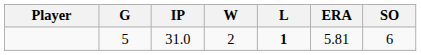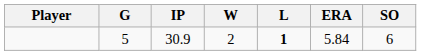(178, 38) 31.0 -> (178, 38) 30.9
(337, 38) 5.81 -> (337, 38) 5.84
